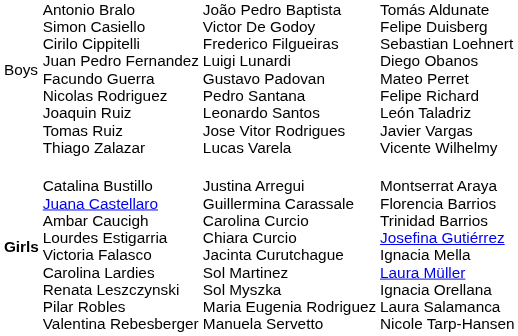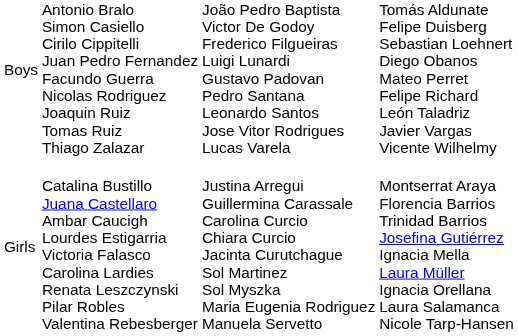(21, 246) bold -> (20, 246) normal
